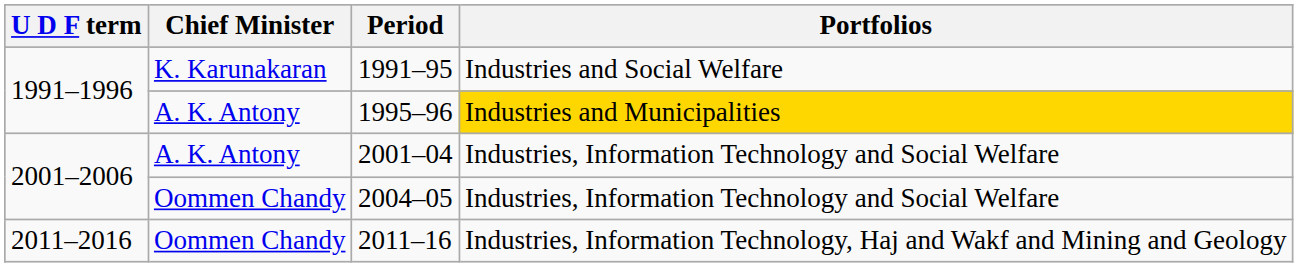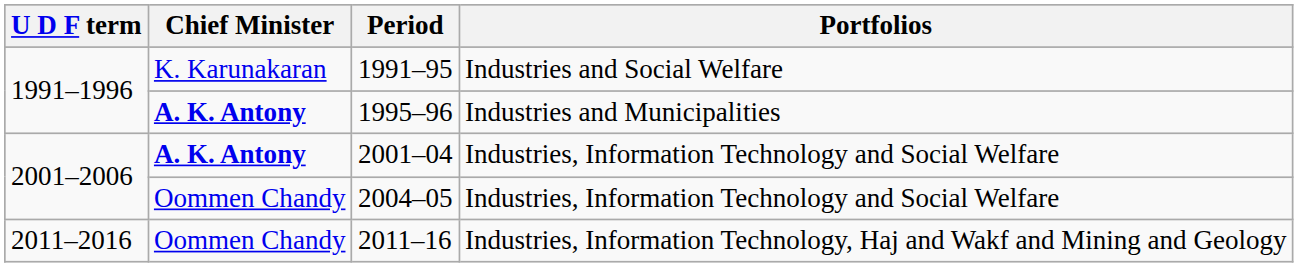(227, 111) normal -> (230, 111) bold
(623, 111) gold background -> (623, 111) no background
(227, 154) normal -> (230, 154) bold
